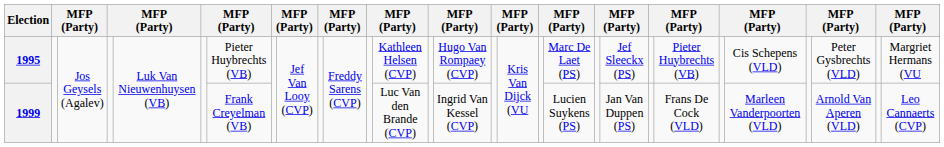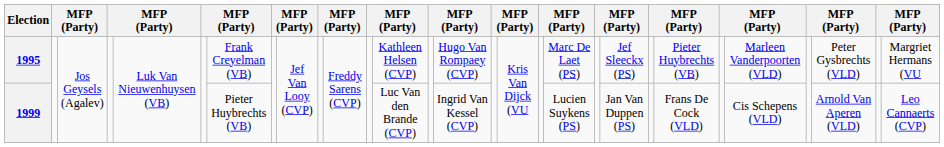(239, 60) Pieter Huybrechts (VB) -> (239, 60) Frank Creyelman (VB)
(765, 60) Cis Schepens (VLD) -> (765, 60) Marleen Vanderpoorten (VLD)
(239, 112) Frank Creyelman (VB) -> (239, 112) Pieter Huybrechts (VB)
(765, 112) Marleen Vanderpoorten (VLD) -> (765, 112) Cis Schepens (VLD)
